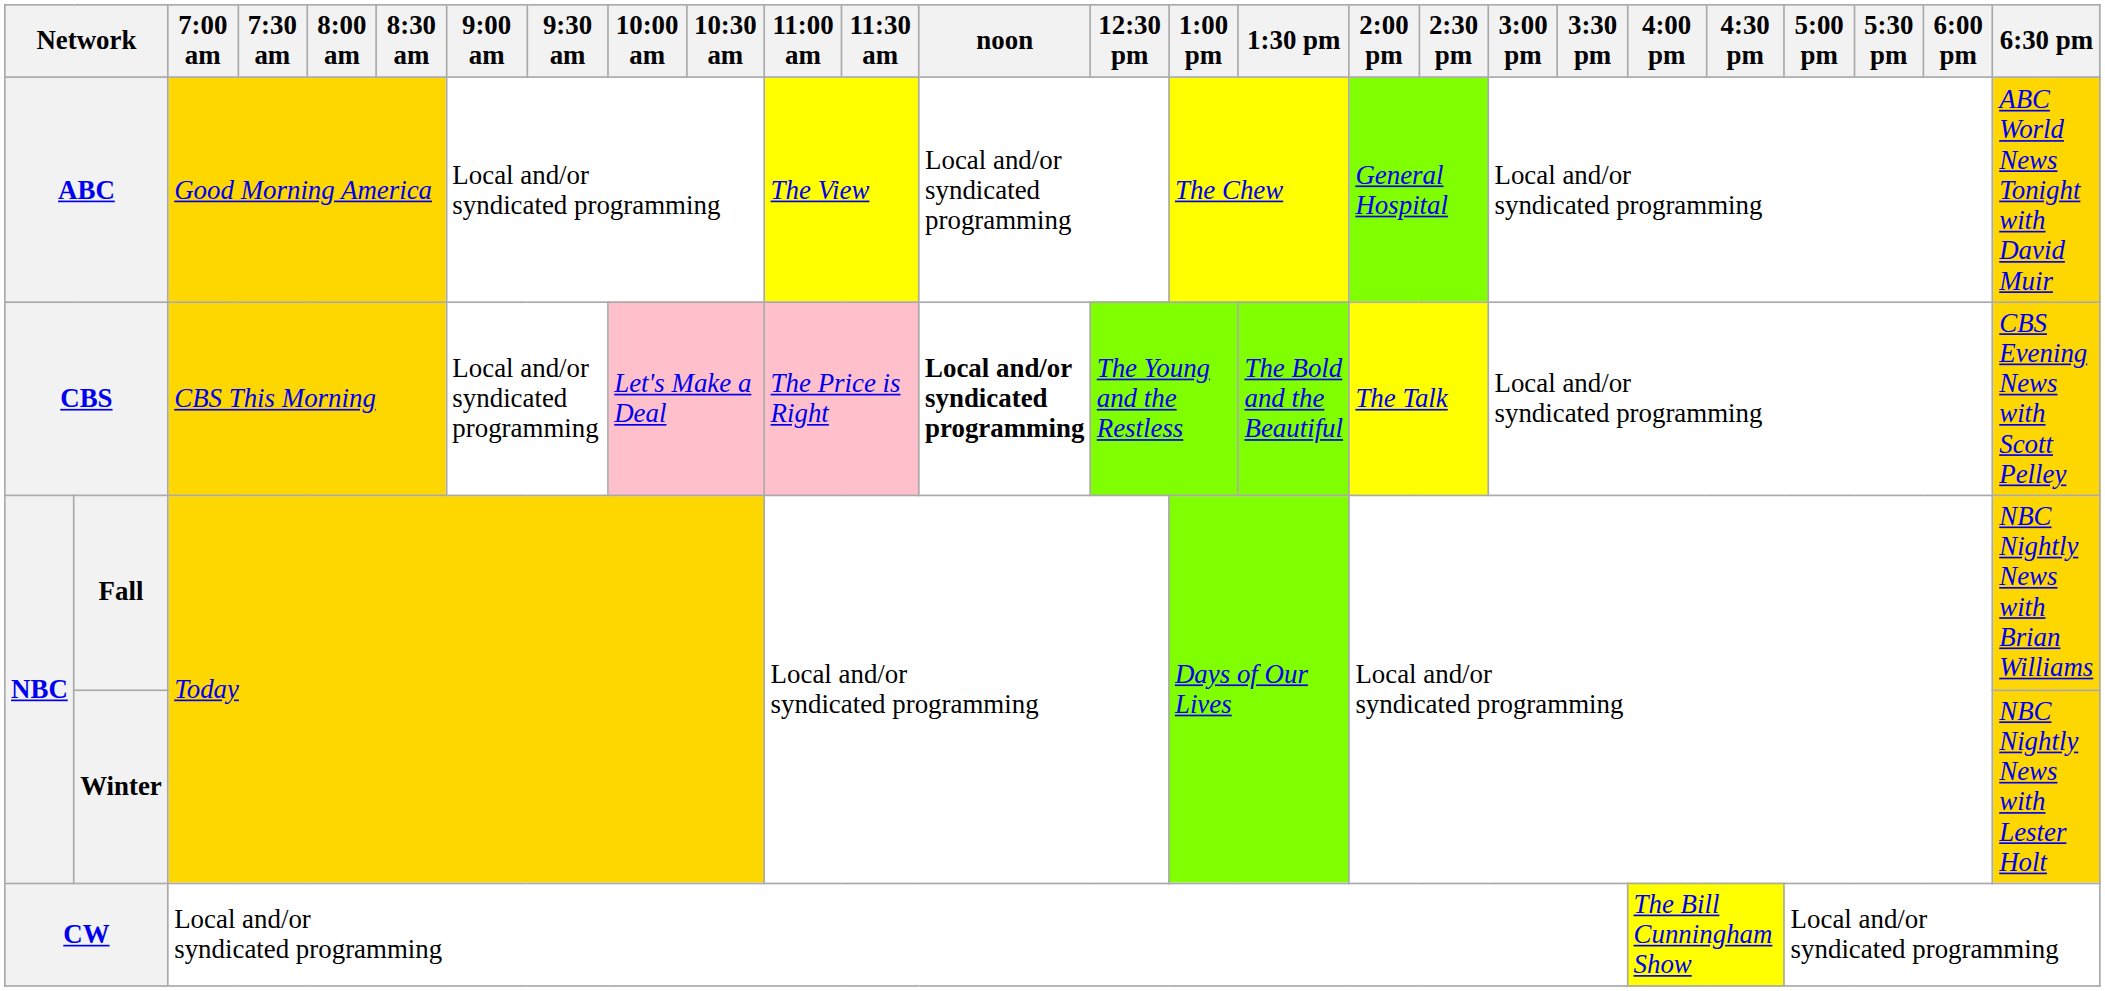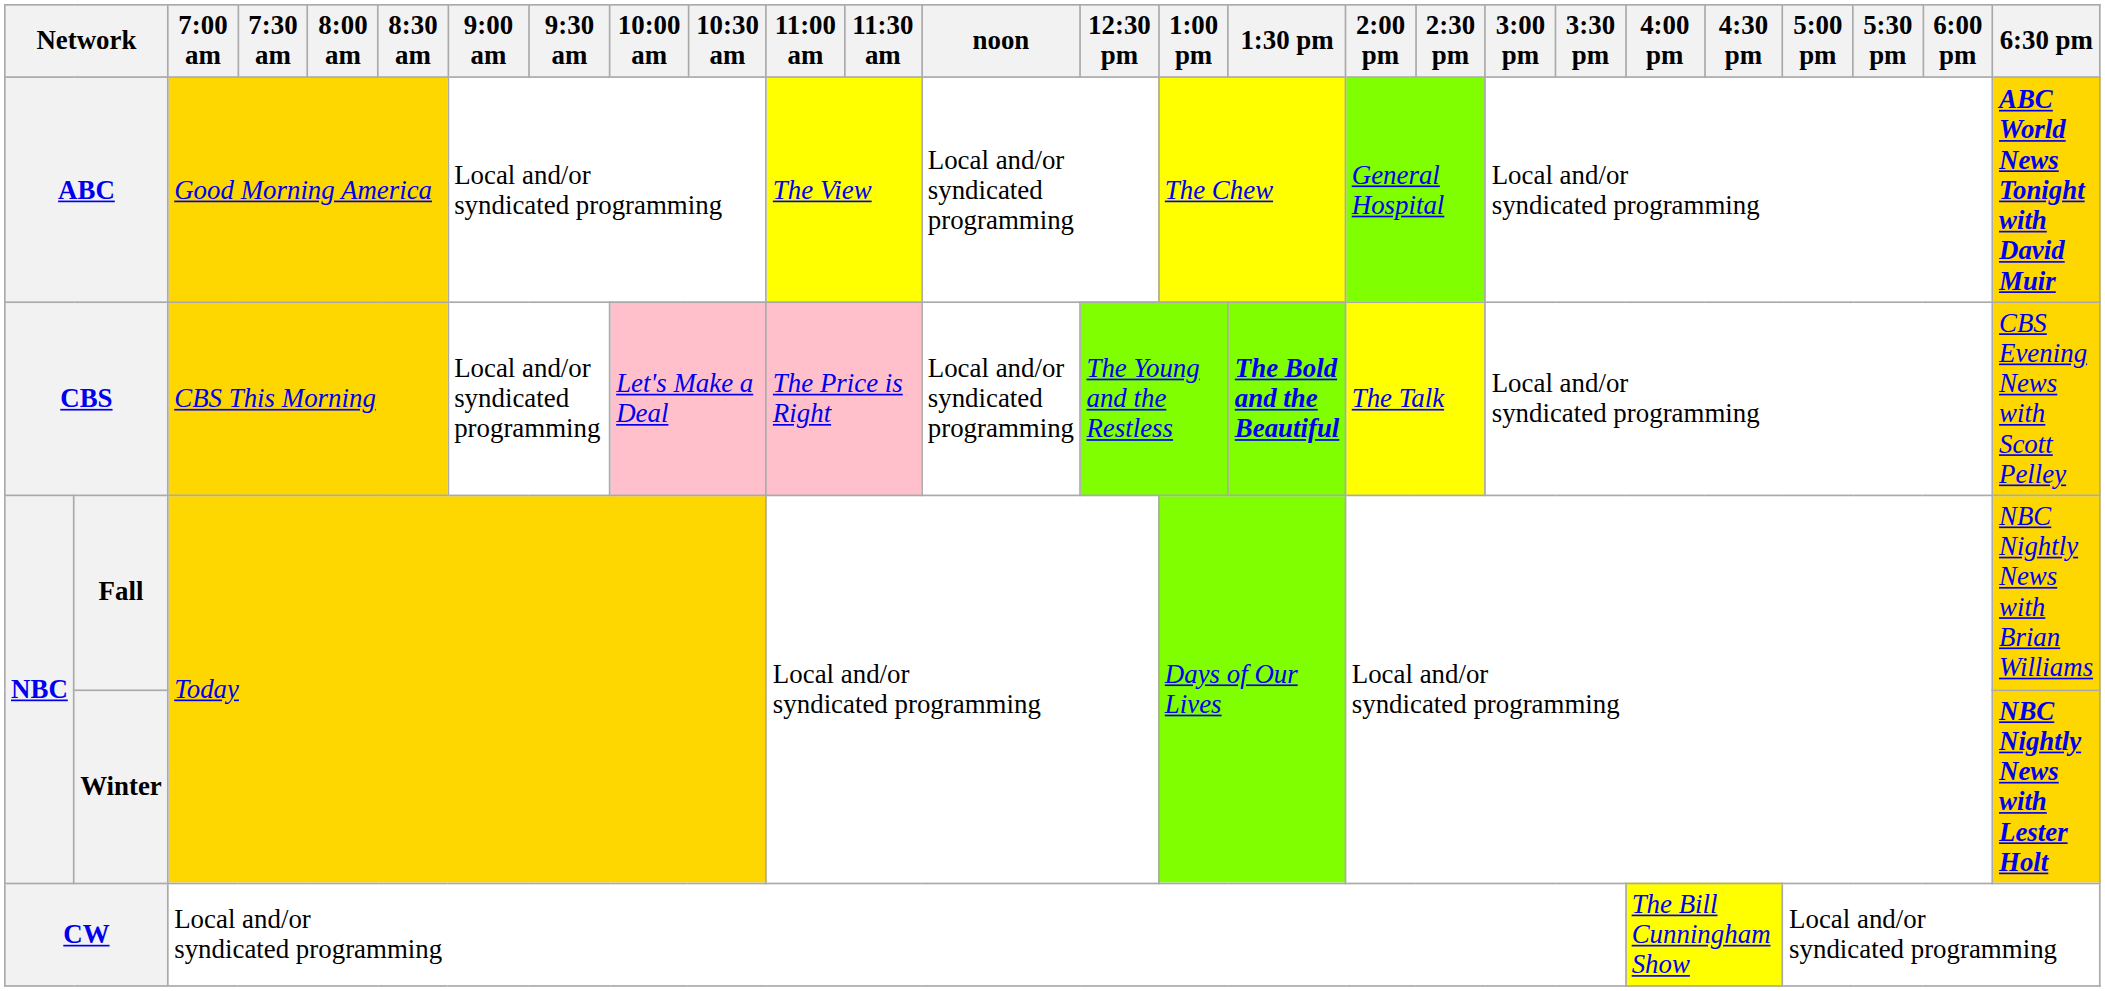(2040, 189) normal -> (2042, 189) bold
(1005, 398) bold -> (1001, 398) normal
(1294, 398) normal -> (1287, 398) bold
(2039, 786) normal -> (2040, 786) bold
